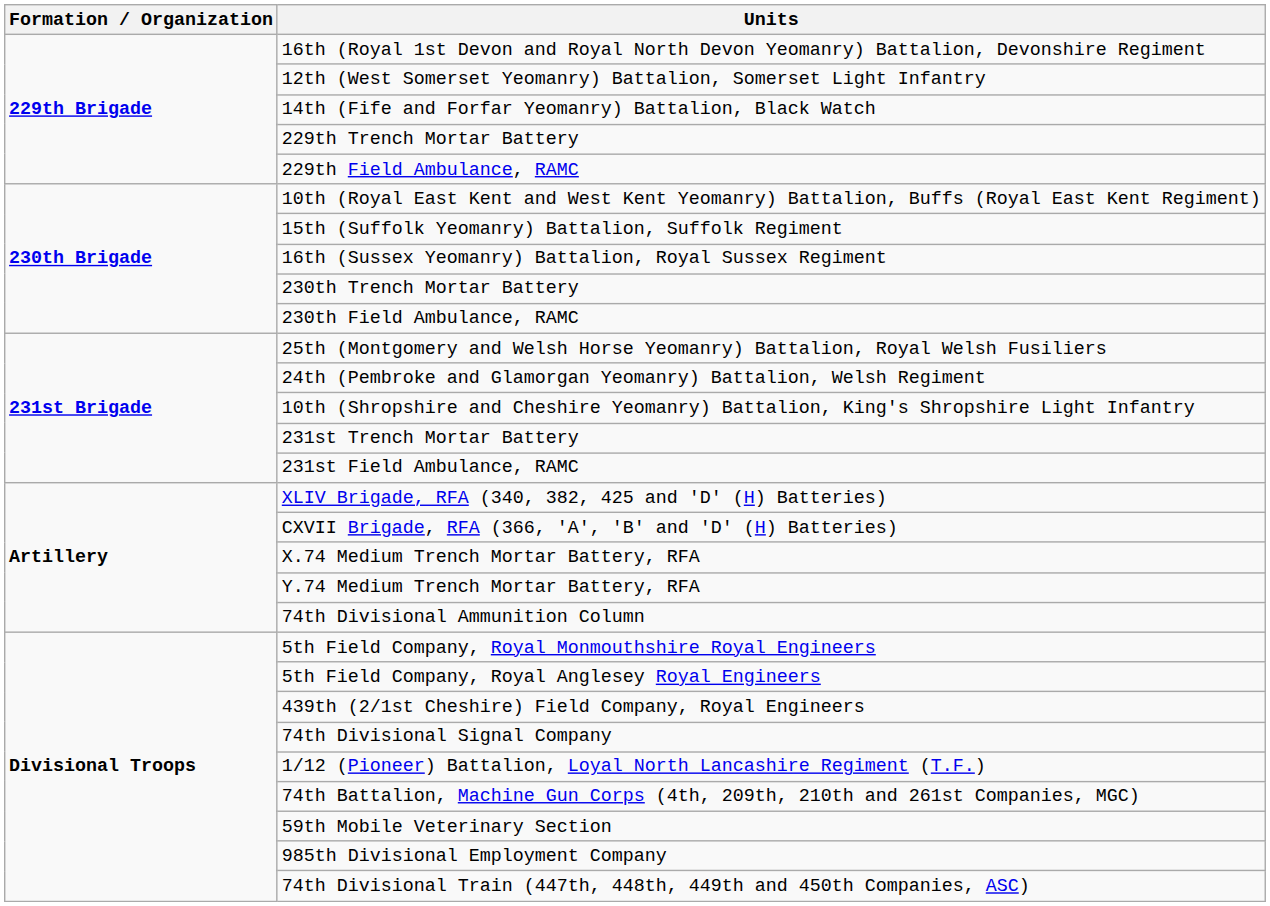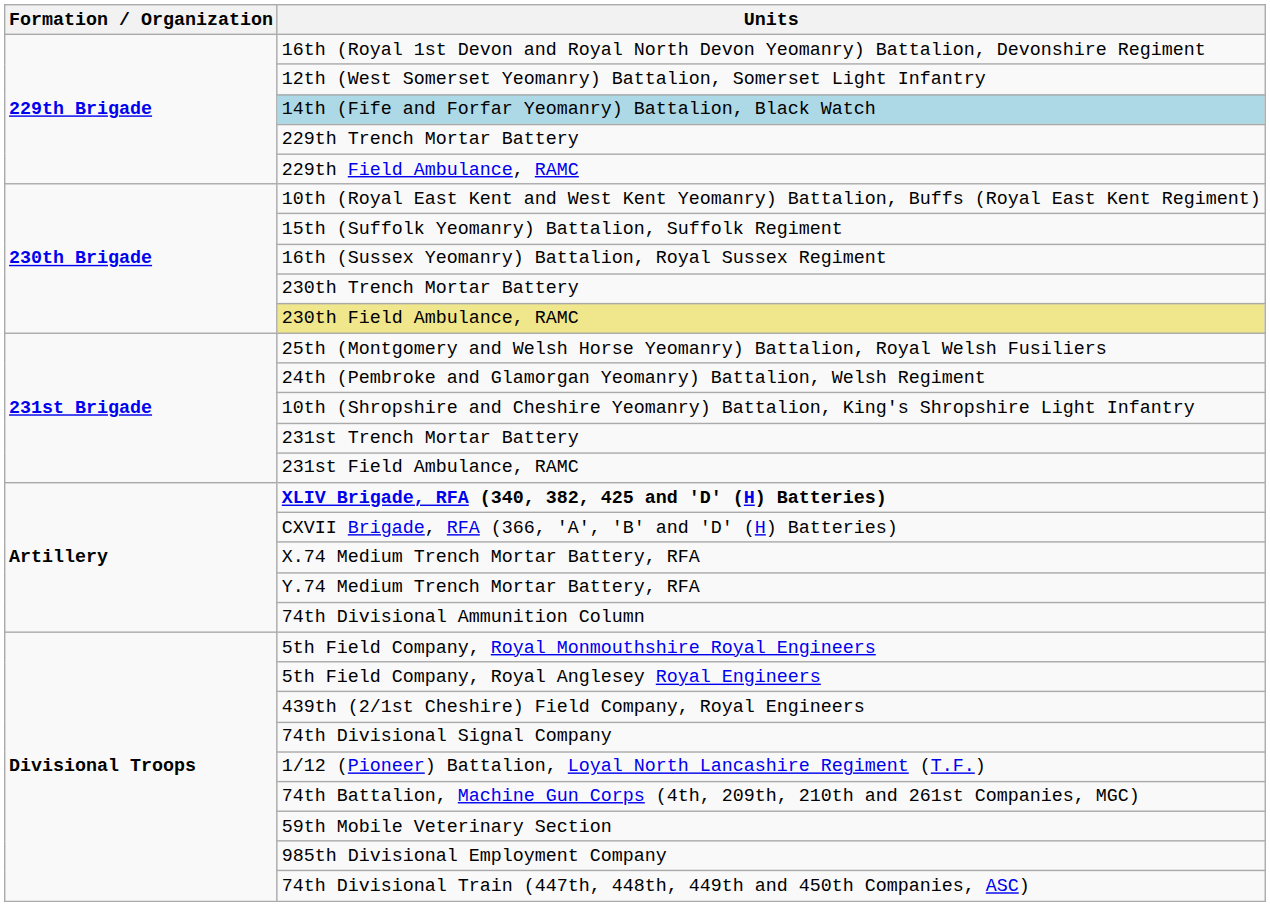(579, 109) no background -> (579, 109) lightblue background
(430, 318) no background -> (430, 318) khaki background
(584, 498) normal -> (584, 498) bold
